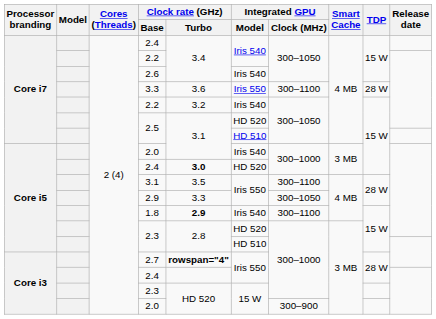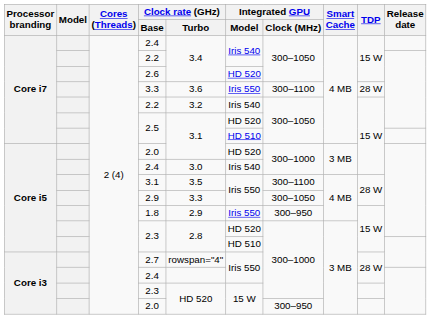(250, 74) Iris 540 -> (244, 74) HD 520
(250, 151) Iris 540 -> (244, 151) HD 520
(199, 167) bold -> (196, 167) normal
(250, 167) HD 520 -> (244, 167) Iris 540
(199, 213) bold -> (196, 213) normal
(250, 213) Iris 540 -> (244, 213) Iris 550
(299, 213) 300–1100 -> (293, 213) 300–950
(199, 259) bold -> (196, 259) normal
(299, 306) 300–900 -> (293, 306) 300–950
